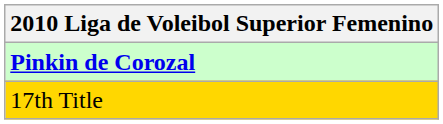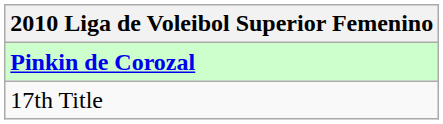(57, 99) gold background -> (57, 99) no background
